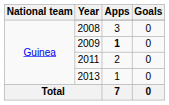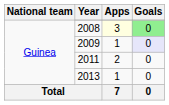(117, 28) no background -> (117, 28) lightyellow background
(148, 28) no background -> (148, 28) lightgreen background
(117, 44) bold -> (117, 44) normal
(148, 44) no background -> (148, 44) lavender background
